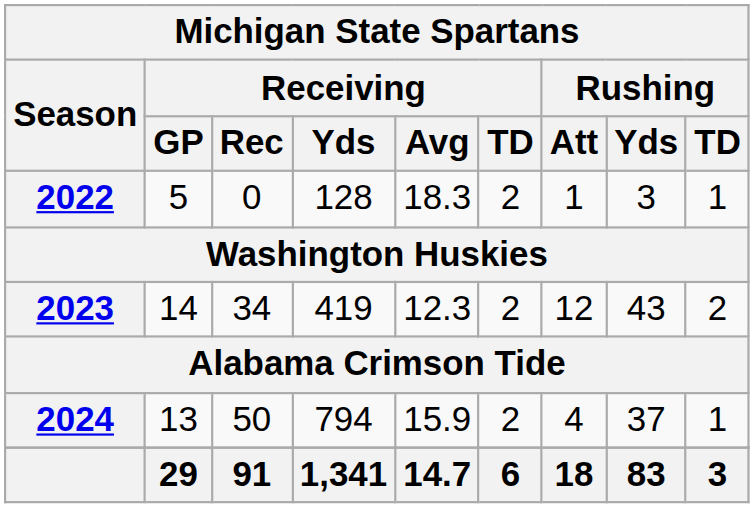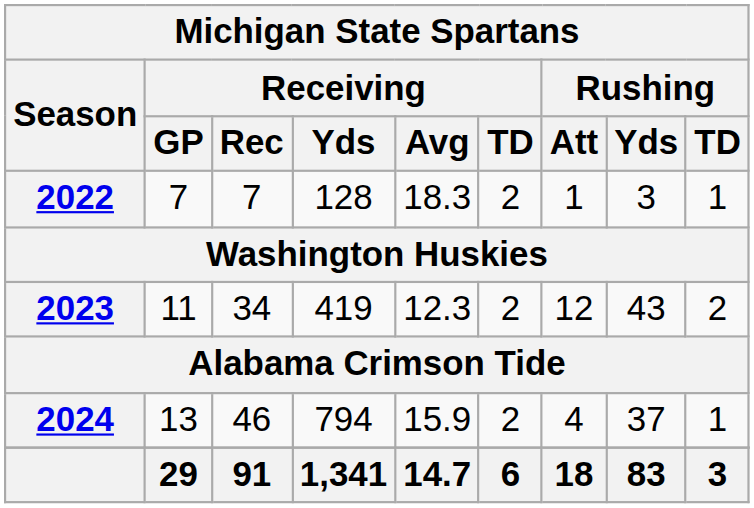(179, 198) 5 -> (179, 198) 7
(252, 198) 0 -> (252, 198) 7
(178, 308) 14 -> (178, 308) 11
(252, 419) 50 -> (252, 419) 46
